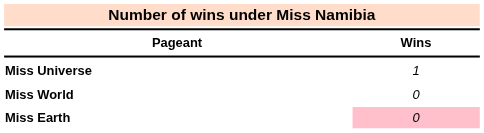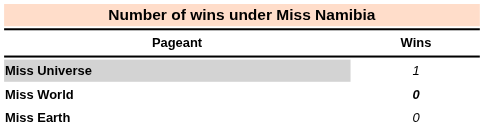(48, 71) no background -> (48, 71) lightgrey background
(416, 94) normal -> (416, 94) bold
(416, 117) pink background -> (416, 117) no background
